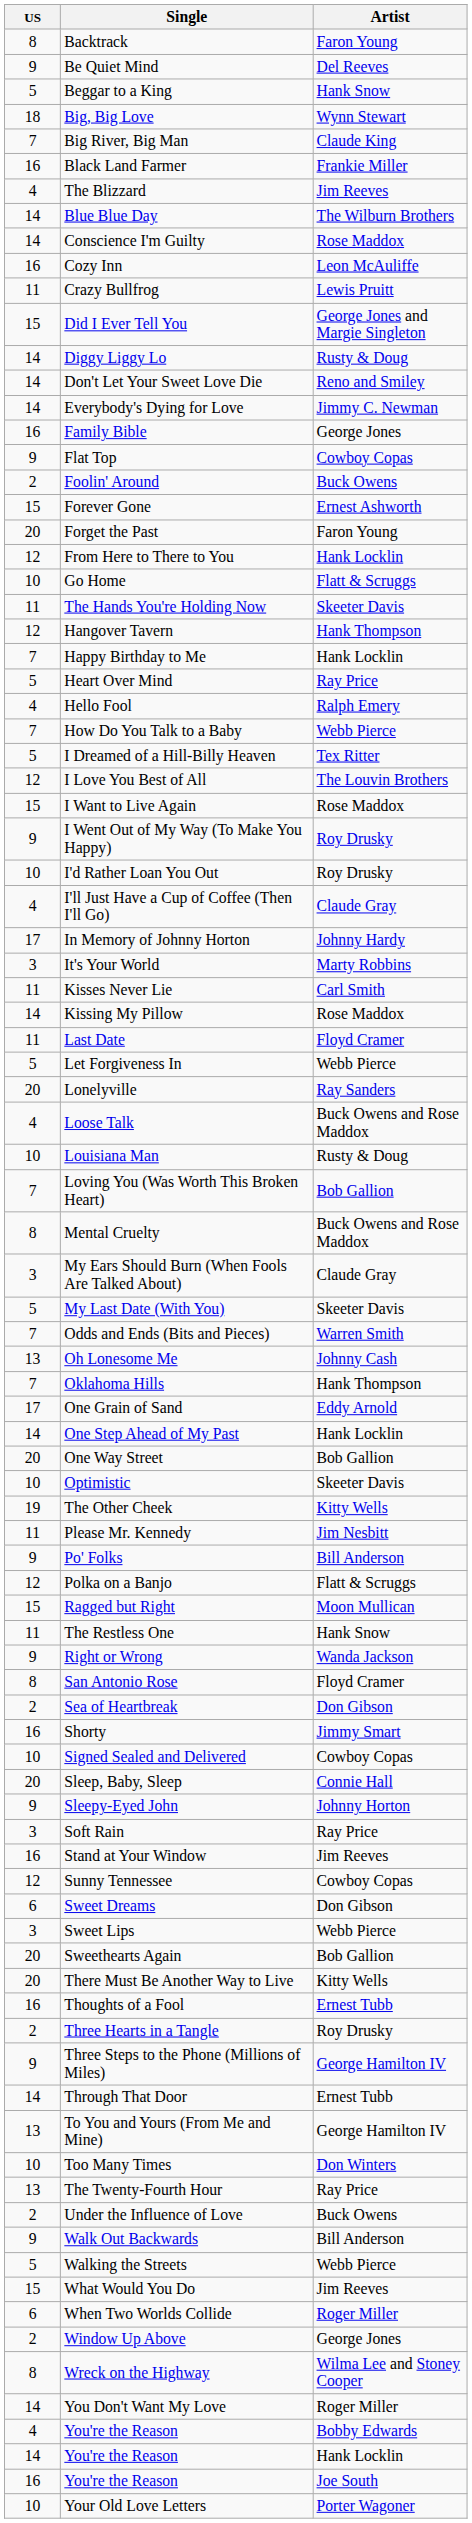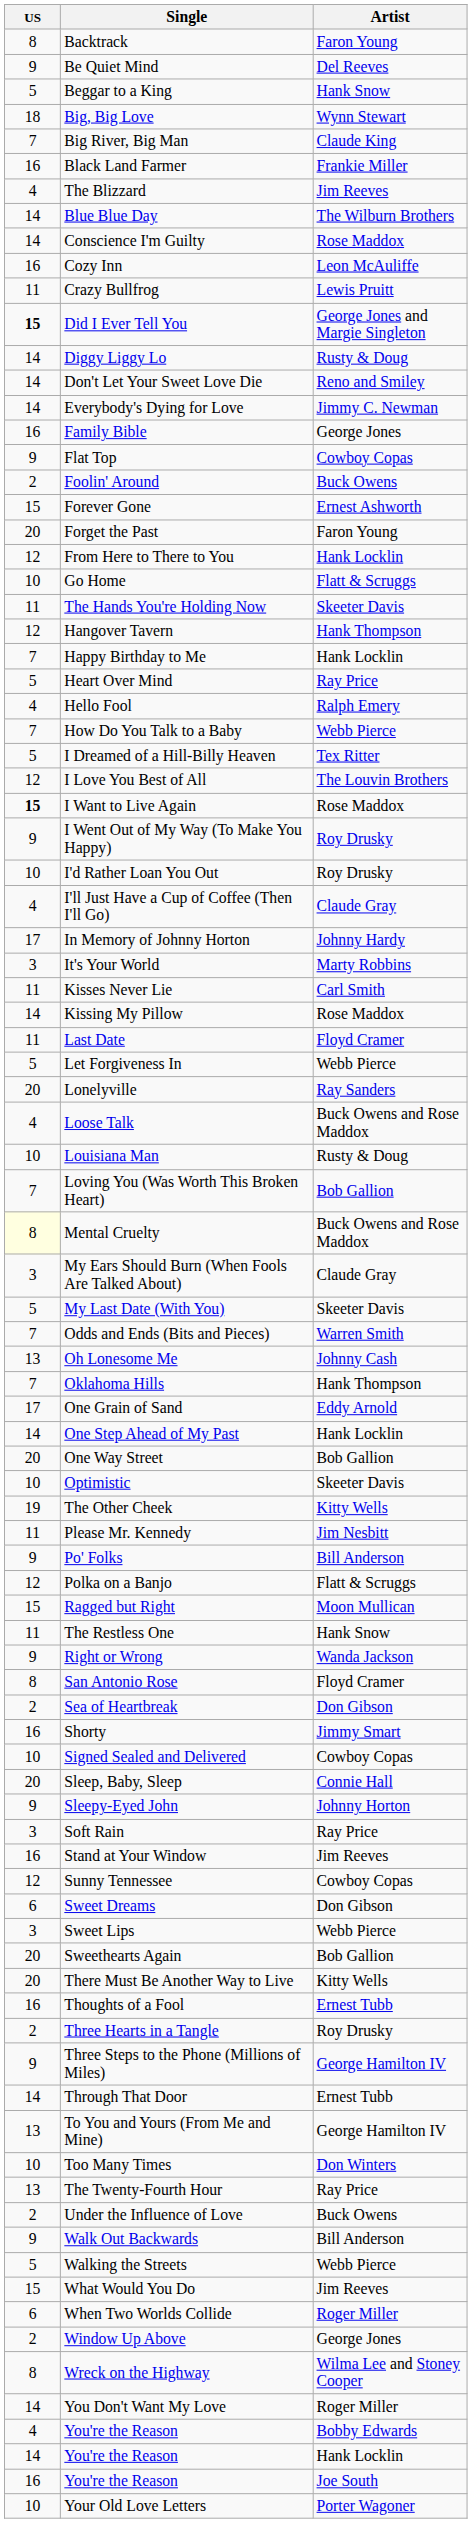(33, 324) normal -> (33, 324) bold
(33, 805) normal -> (33, 805) bold
(33, 1232) no background -> (33, 1232) lightyellow background
